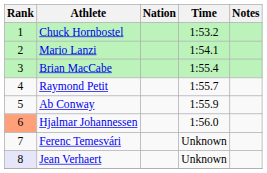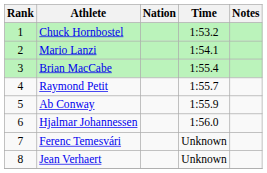(20, 123) lightsalmon background -> (20, 123) no background
(20, 159) lavender background -> (20, 159) no background
